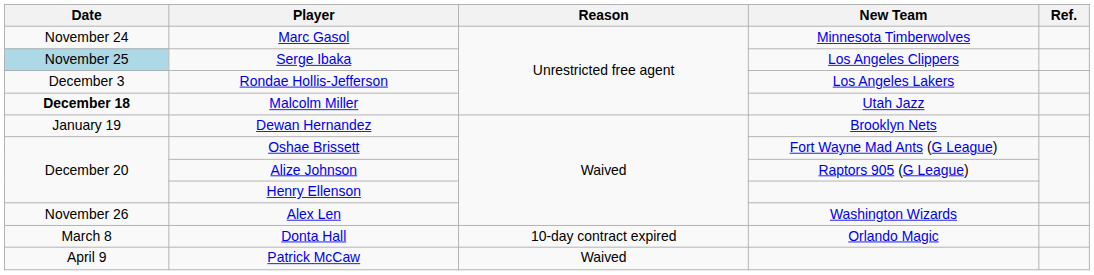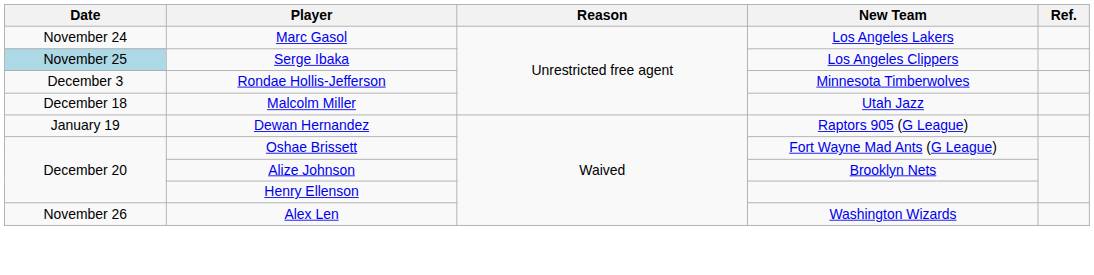(894, 37) Minnesota Timberwolves -> (893, 37) Los Angeles Lakers
(893, 81) Los Angeles Lakers -> (893, 81) Minnesota Timberwolves
(87, 103) bold -> (85, 103) normal
(893, 125) Brooklyn Nets -> (893, 125) Raptors 905 (G League)
(893, 170) Raptors 905 (G League) -> (893, 170) Brooklyn Nets
- row: (314, 236)
- row: (314, 258)
